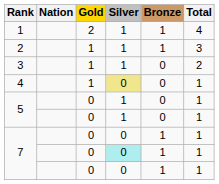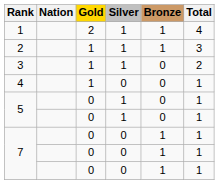(124, 83) khaki background -> (124, 83) no background
(124, 153) paleturquoise background -> (124, 153) no background
